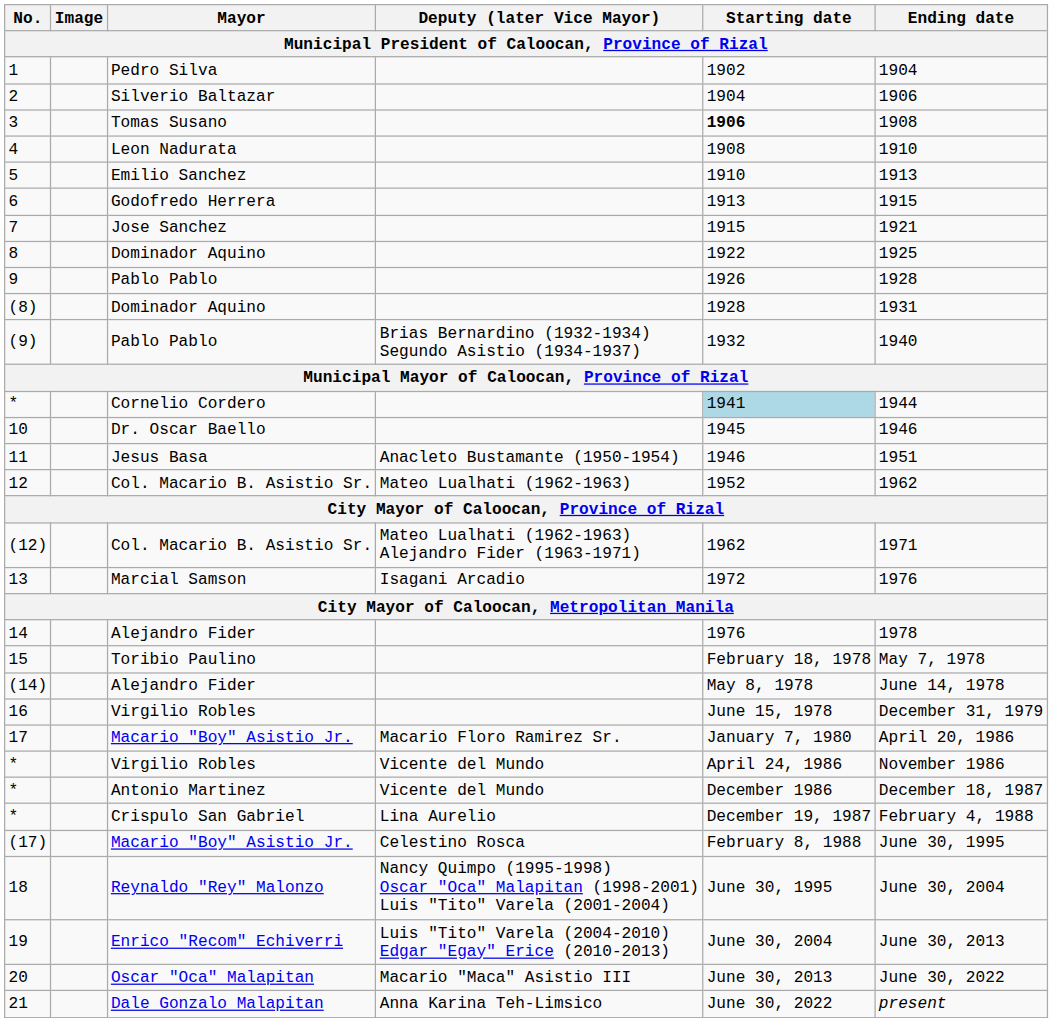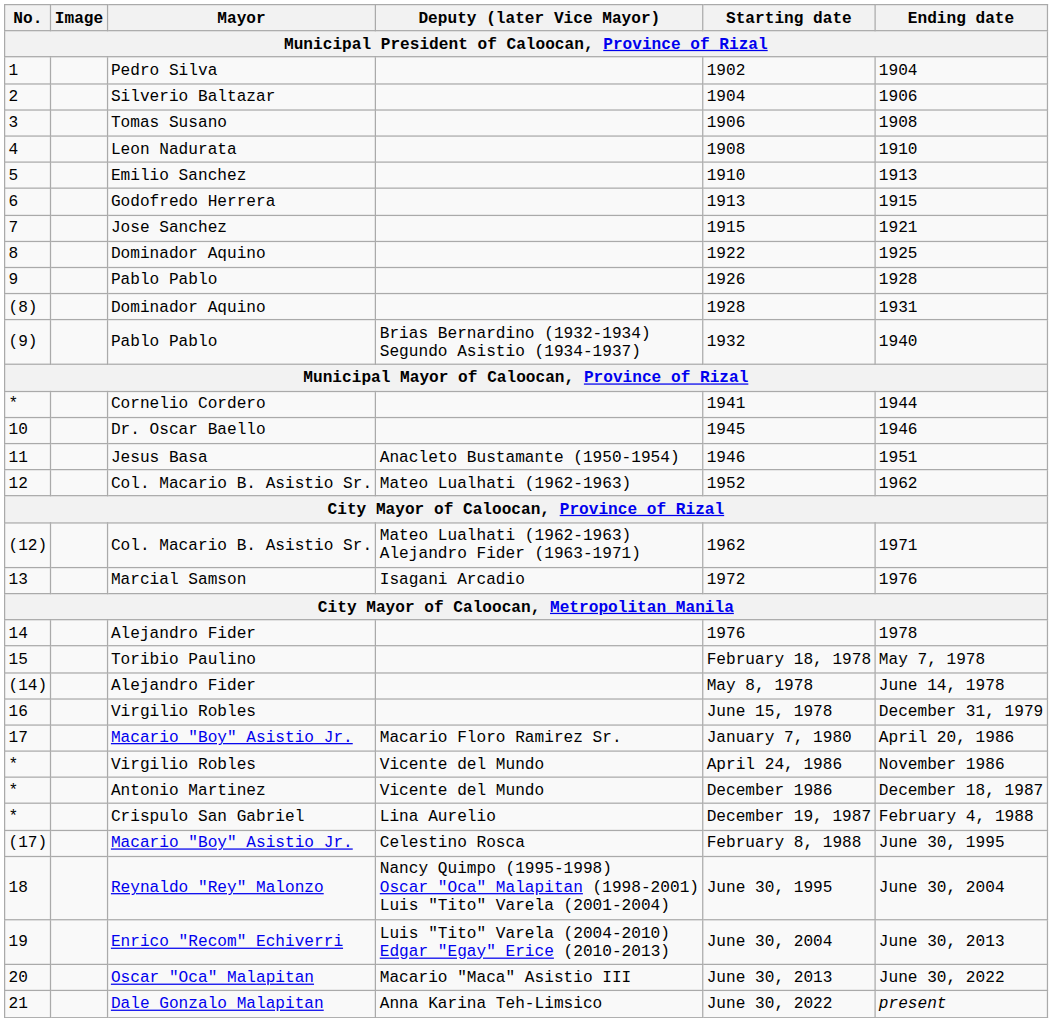(726, 123) bold -> (726, 123) normal
(726, 404) lightblue background -> (726, 404) no background
